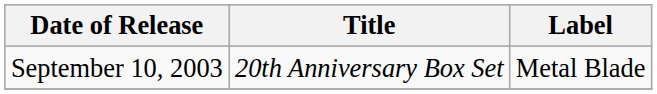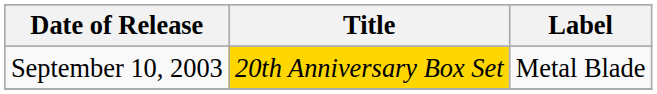(369, 67) no background -> (369, 67) gold background
